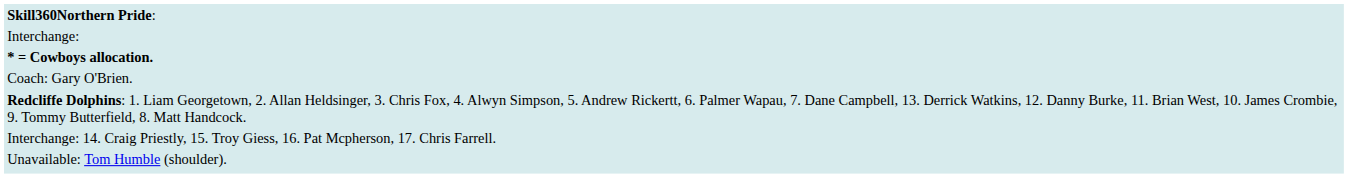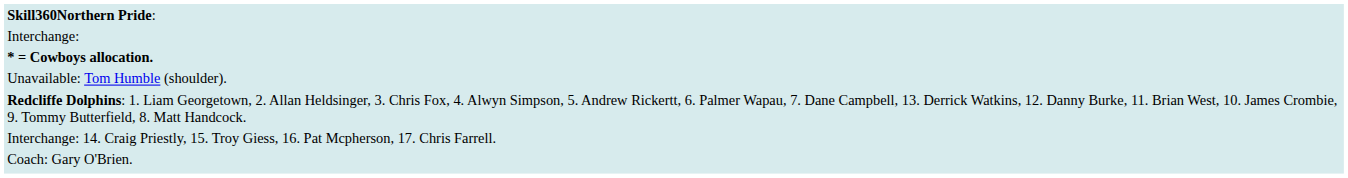(70, 79) Coach: Gary O'Brien. -> (117, 79) Unavailable: Tom Humble (shoulder).
(117, 159) Unavailable: Tom Humble (shoulder). -> (70, 159) Coach: Gary O'Brien.
